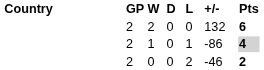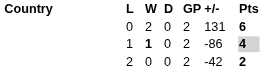columns swapped: (135, 9) <-> (189, 9)
(215, 26) 132 -> (215, 26) 131
(151, 44) normal -> (149, 44) bold
(213, 61) -46 -> (213, 61) -42
